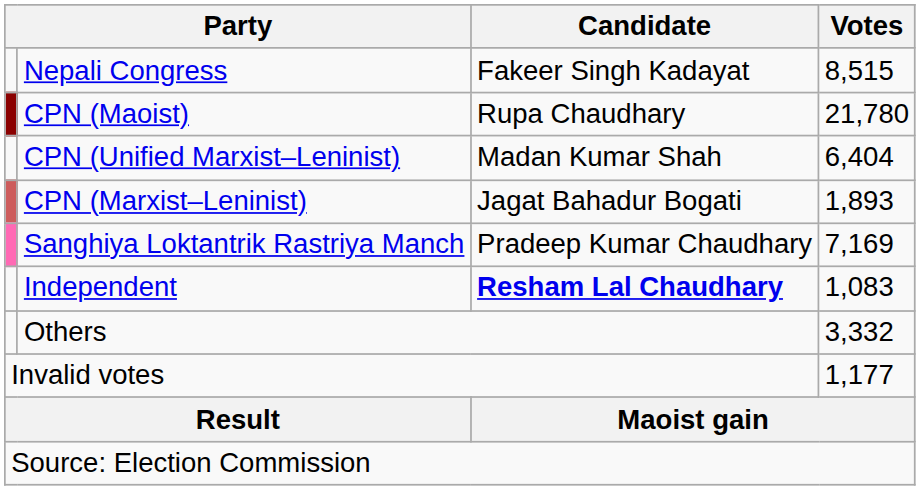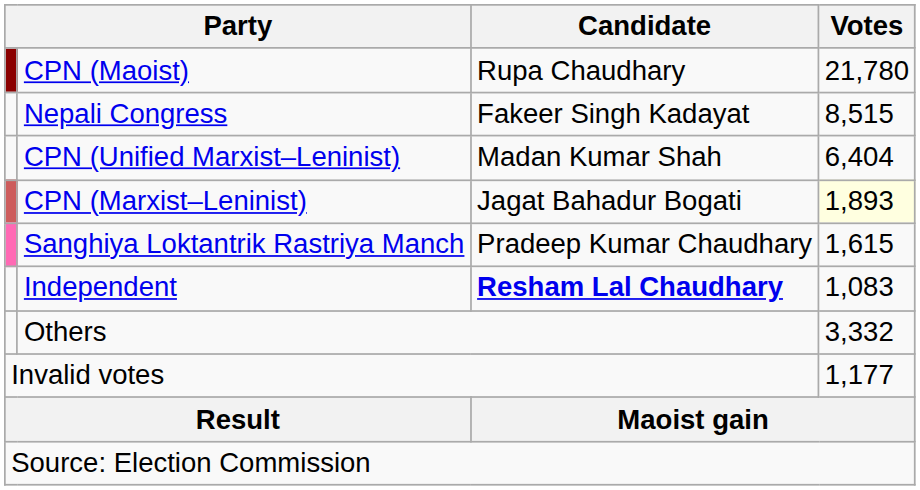rows swapped: (106, 113) <-> (126, 69)
(859, 200) no background -> (859, 200) lightyellow background
(859, 244) 7,169 -> (859, 244) 1,615
